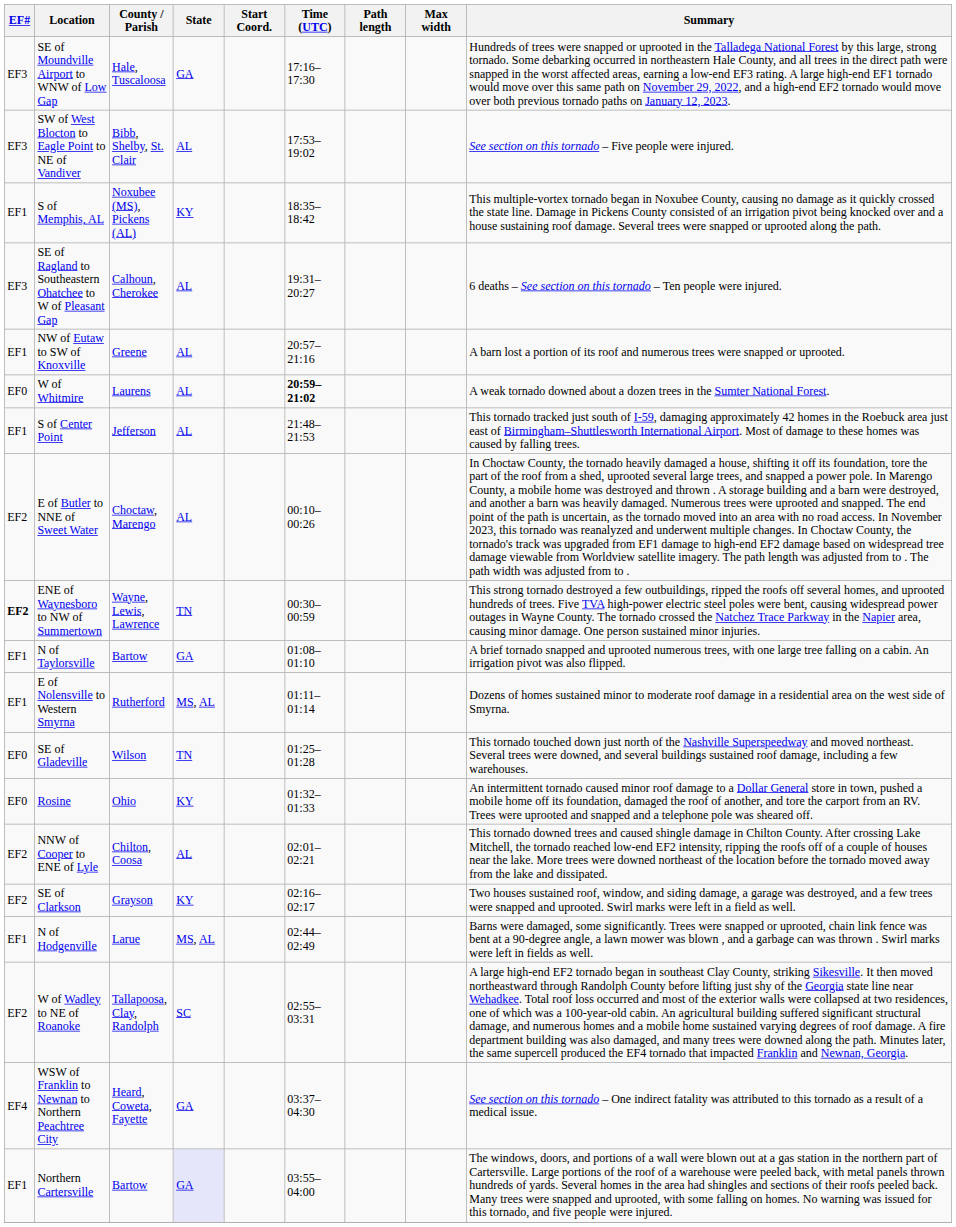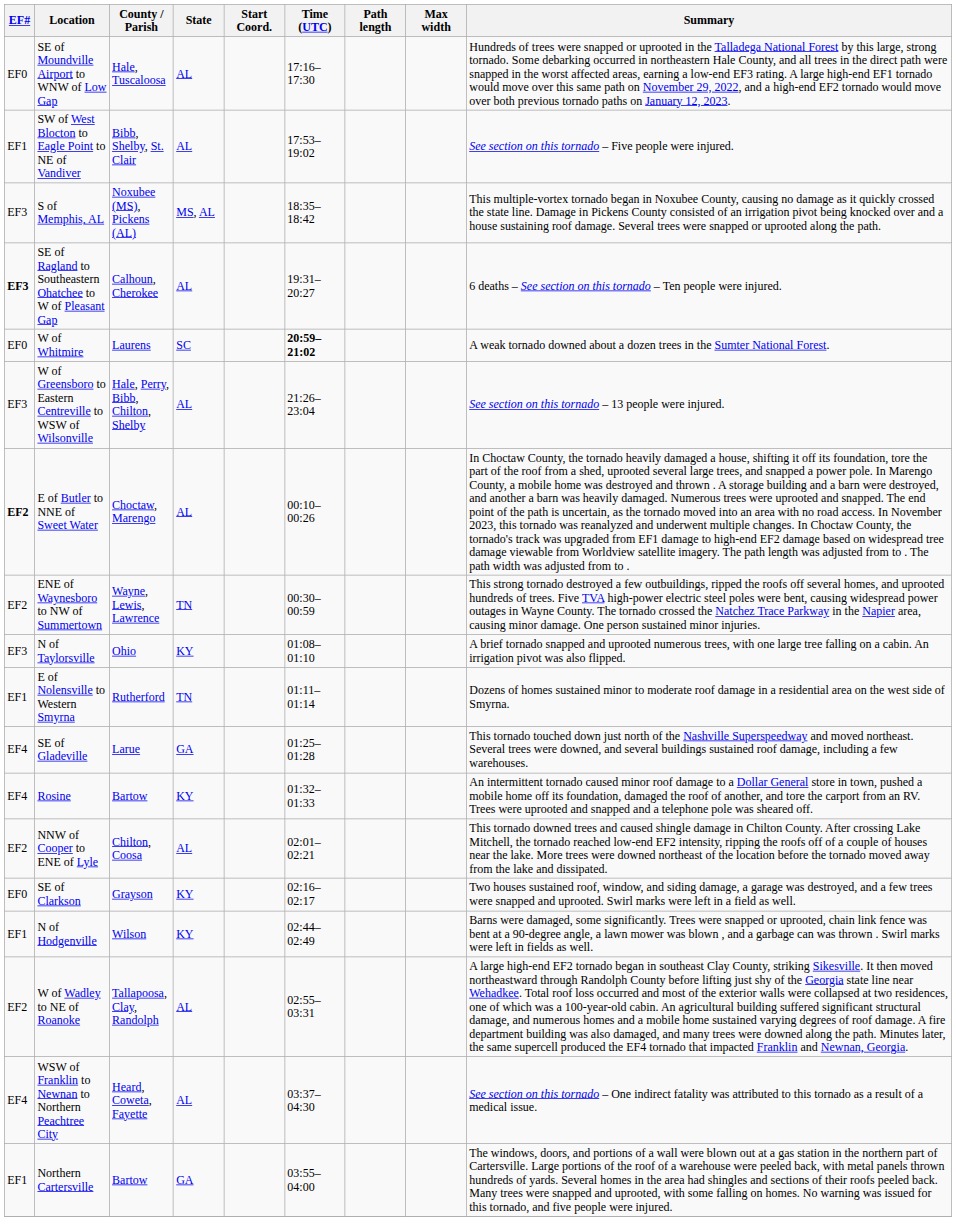(17, 73) EF3 -> (17, 73) EF0
(185, 73) GA -> (184, 73) AL
(17, 146) EF3 -> (17, 146) EF1
(17, 212) EF1 -> (17, 212) EF3
(185, 212) KY -> (196, 212) MS, AL
(17, 285) normal -> (18, 285) bold
- row: (71, 352)
(184, 391) AL -> (184, 345) SC
+ row: (72, 404)
- row: (65, 430)
(17, 517) normal -> (18, 511) bold
(18, 610) bold -> (17, 605) normal
(17, 656) EF1 -> (17, 651) EF3
(130, 656) Bartow -> (124, 651) Ohio
(185, 656) GA -> (185, 651) KY
(196, 702) MS, AL -> (184, 697) TN
(17, 755) EF0 -> (17, 749) EF4
(129, 755) Wilson -> (126, 749) Larue
(184, 755) TN -> (185, 749) GA
(17, 801) EF0 -> (17, 795) EF4
(124, 801) Ohio -> (130, 795) Bartow
(17, 900) EF2 -> (17, 894) EF0
(126, 939) Larue -> (129, 933) Wilson
(196, 939) MS, AL -> (185, 933) KY
(184, 1012) SC -> (184, 1007) AL
(185, 1105) GA -> (184, 1100) AL
(185, 1185) lavender background -> (185, 1180) no background
